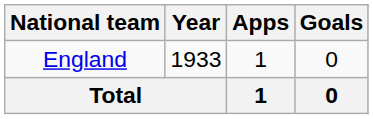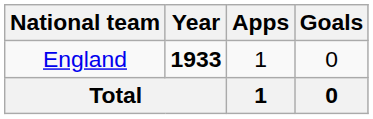(196, 58) normal -> (196, 58) bold
